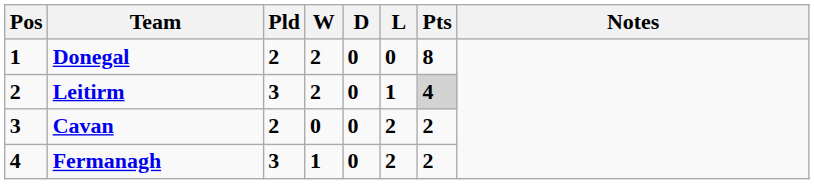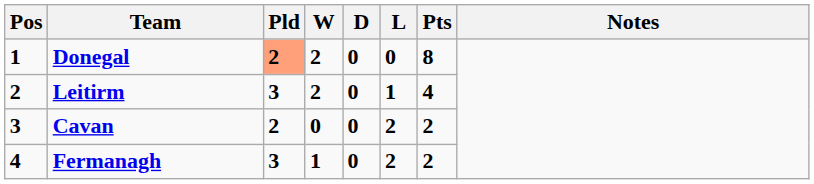(274, 56) no background -> (274, 56) lightsalmon background
(428, 91) lightgrey background -> (428, 91) no background
